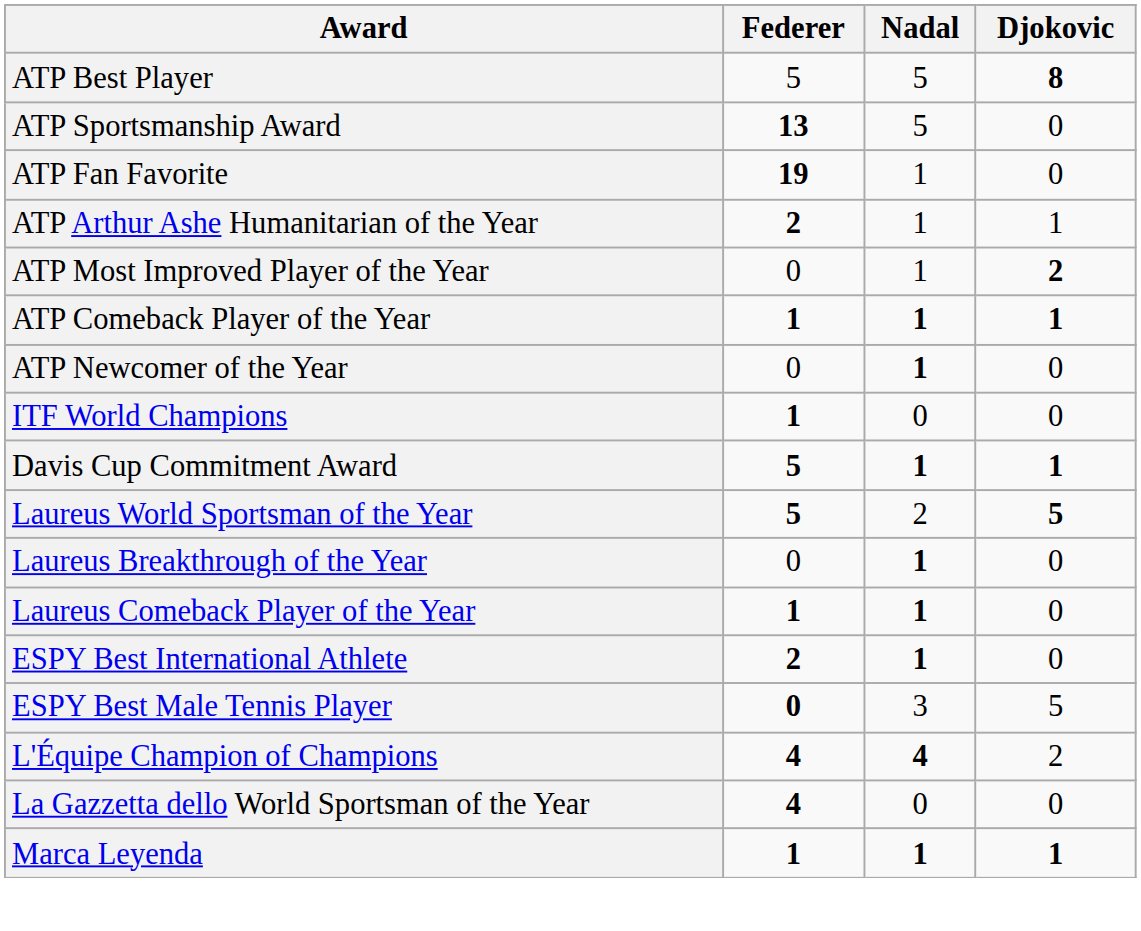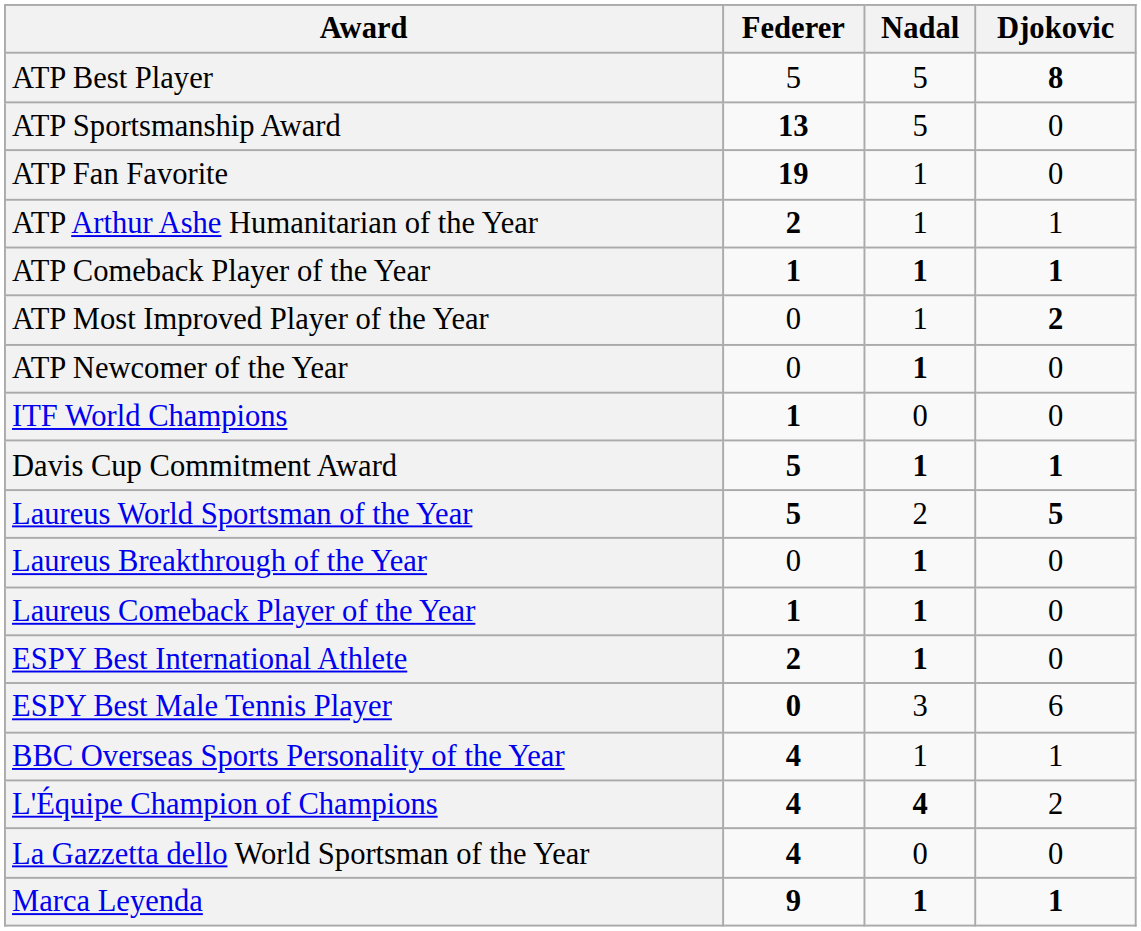rows swapped: (250, 271) <-> (221, 319)
(1056, 707) 5 -> (1056, 707) 6
+ row: (288, 755)
(793, 852) 1 -> (793, 901) 9
